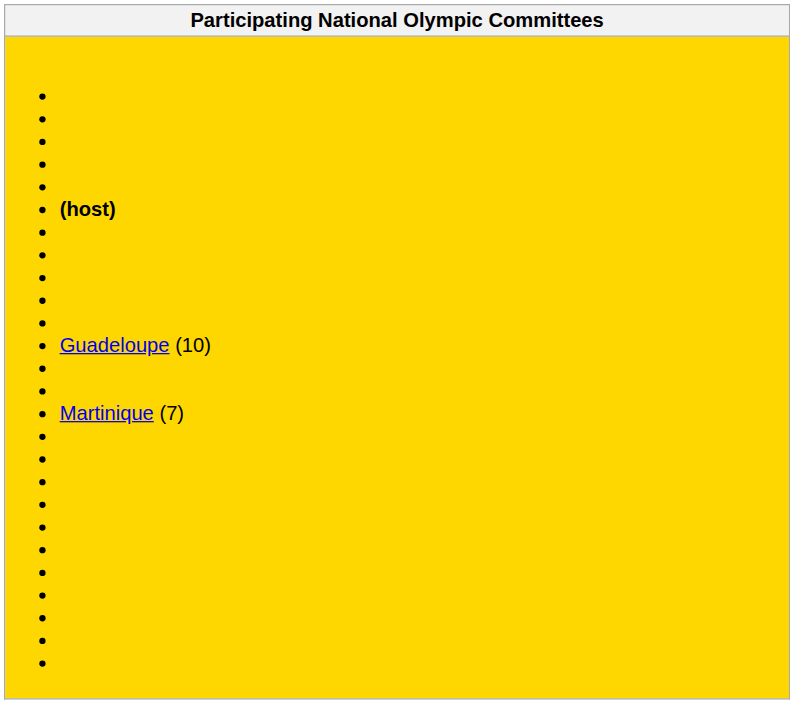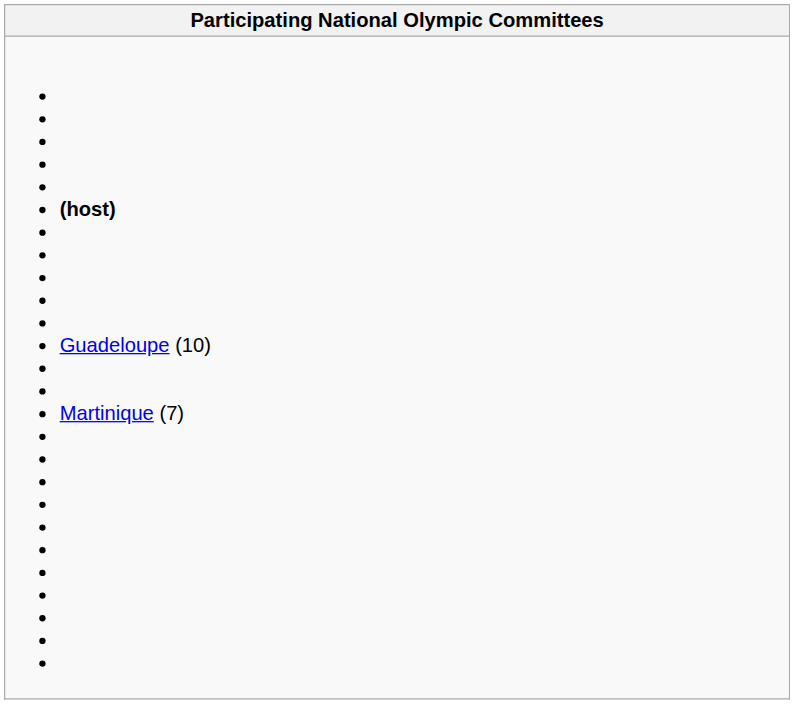(397, 379) gold background -> (397, 379) no background
